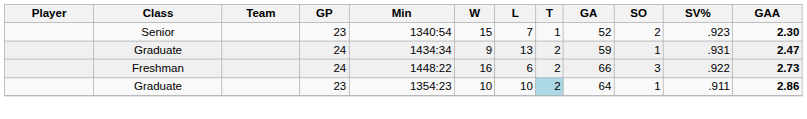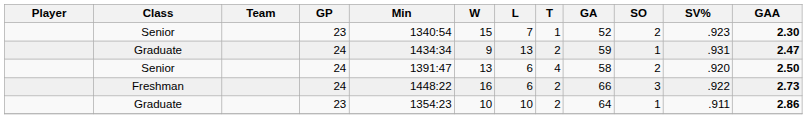+ row: (158, 68)
(557, 86) lightblue background -> (557, 104) no background
